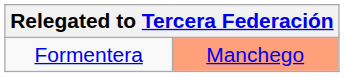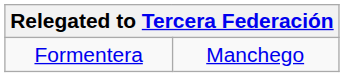(255, 54) lightsalmon background -> (255, 54) no background
